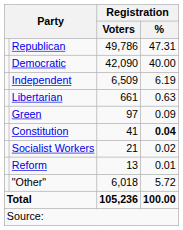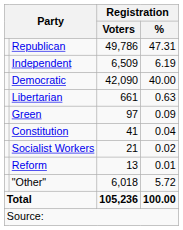rows swapped: (39, 64) <-> (42, 81)
(165, 132) bold -> (165, 132) normal
